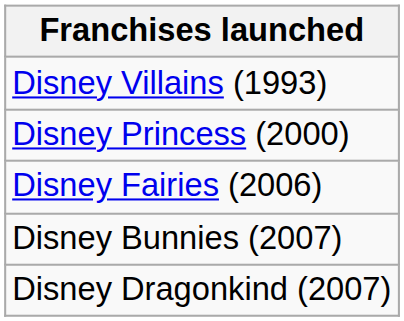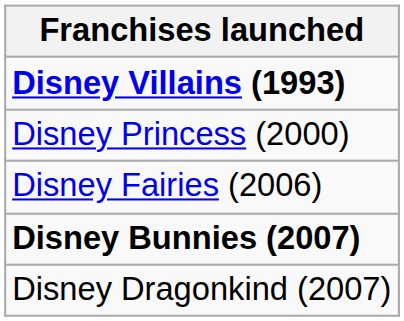(170, 82) normal -> (179, 82) bold
(177, 238) normal -> (186, 238) bold
